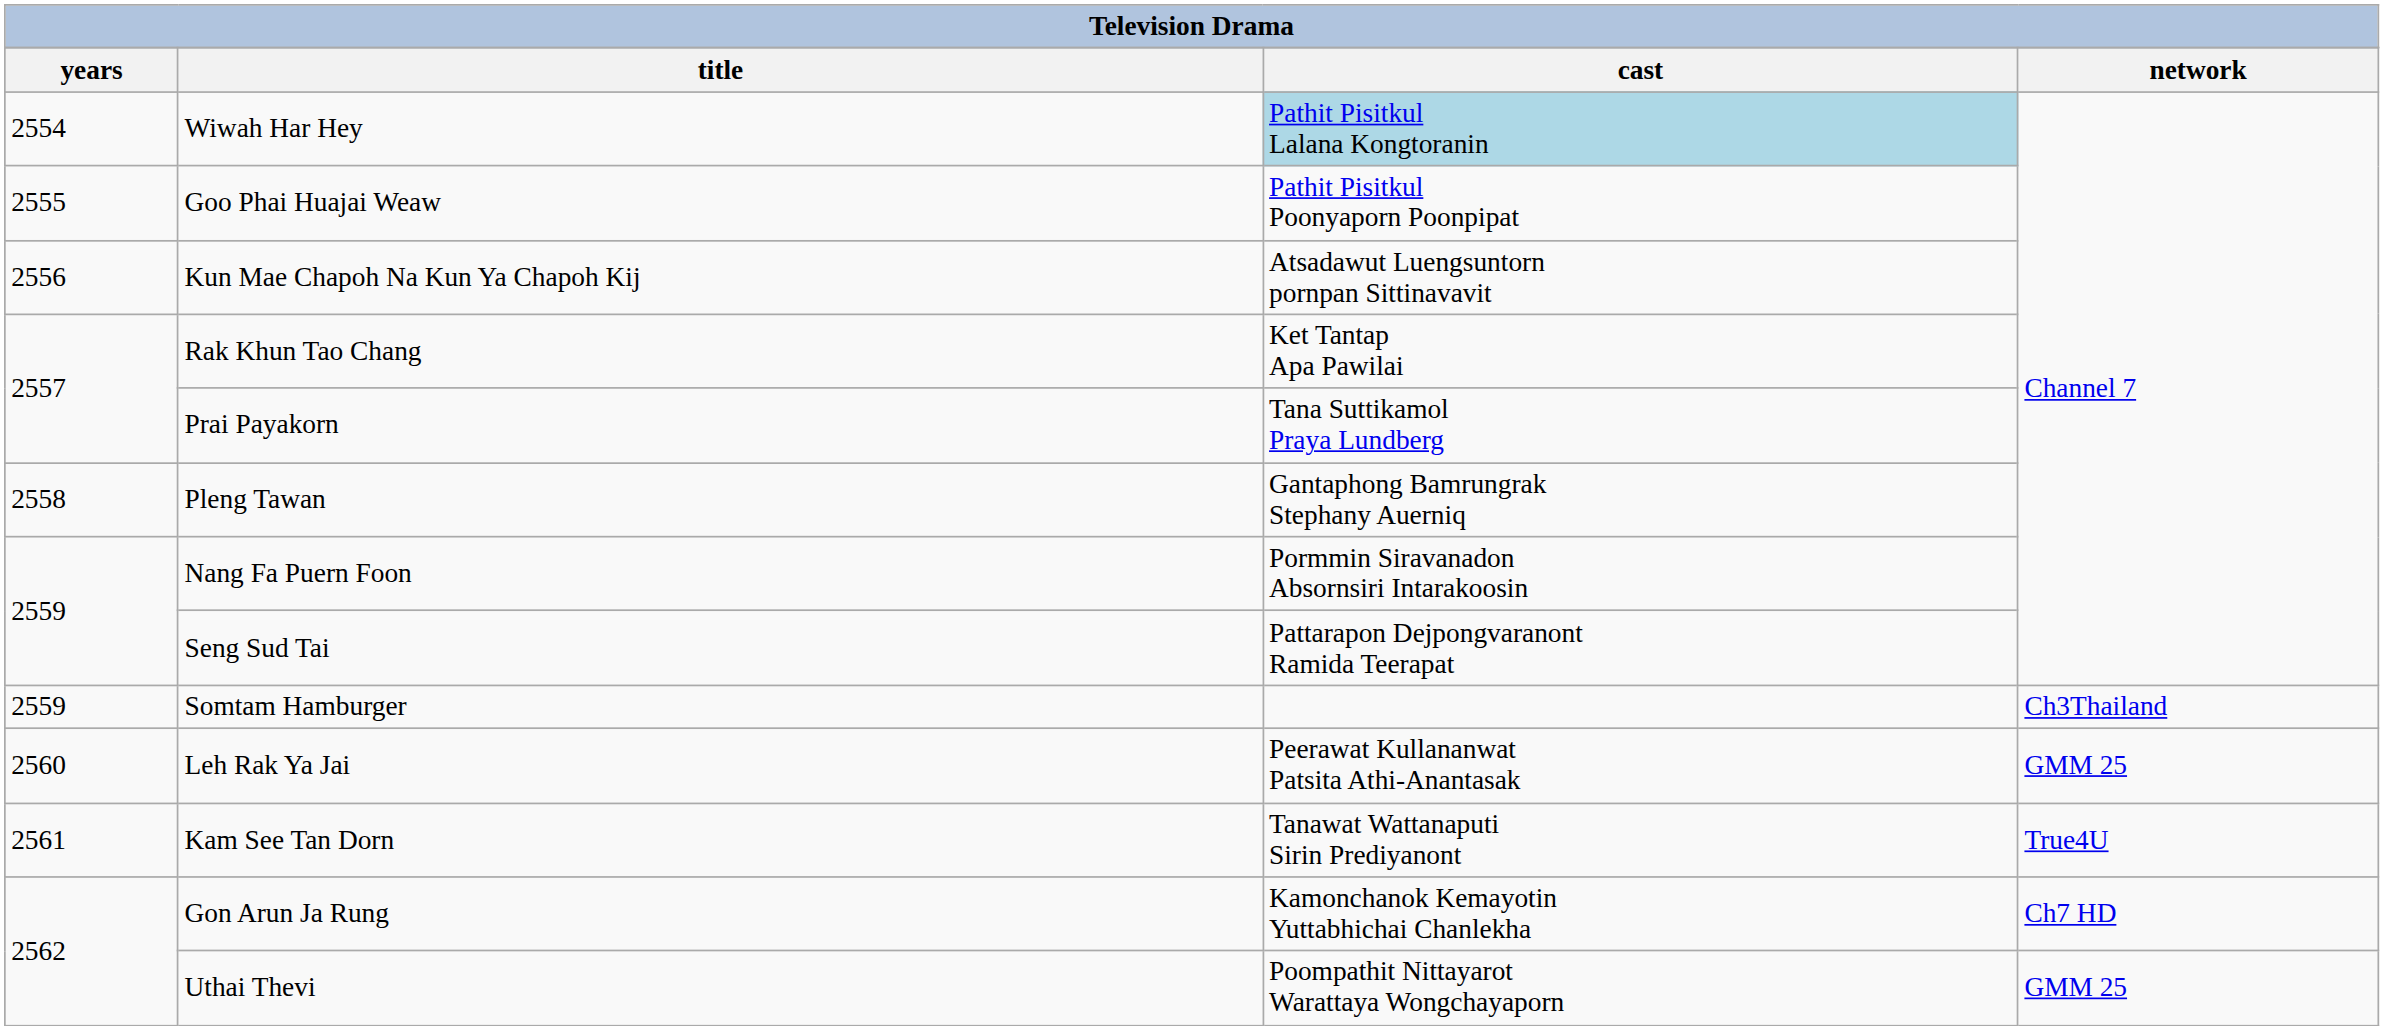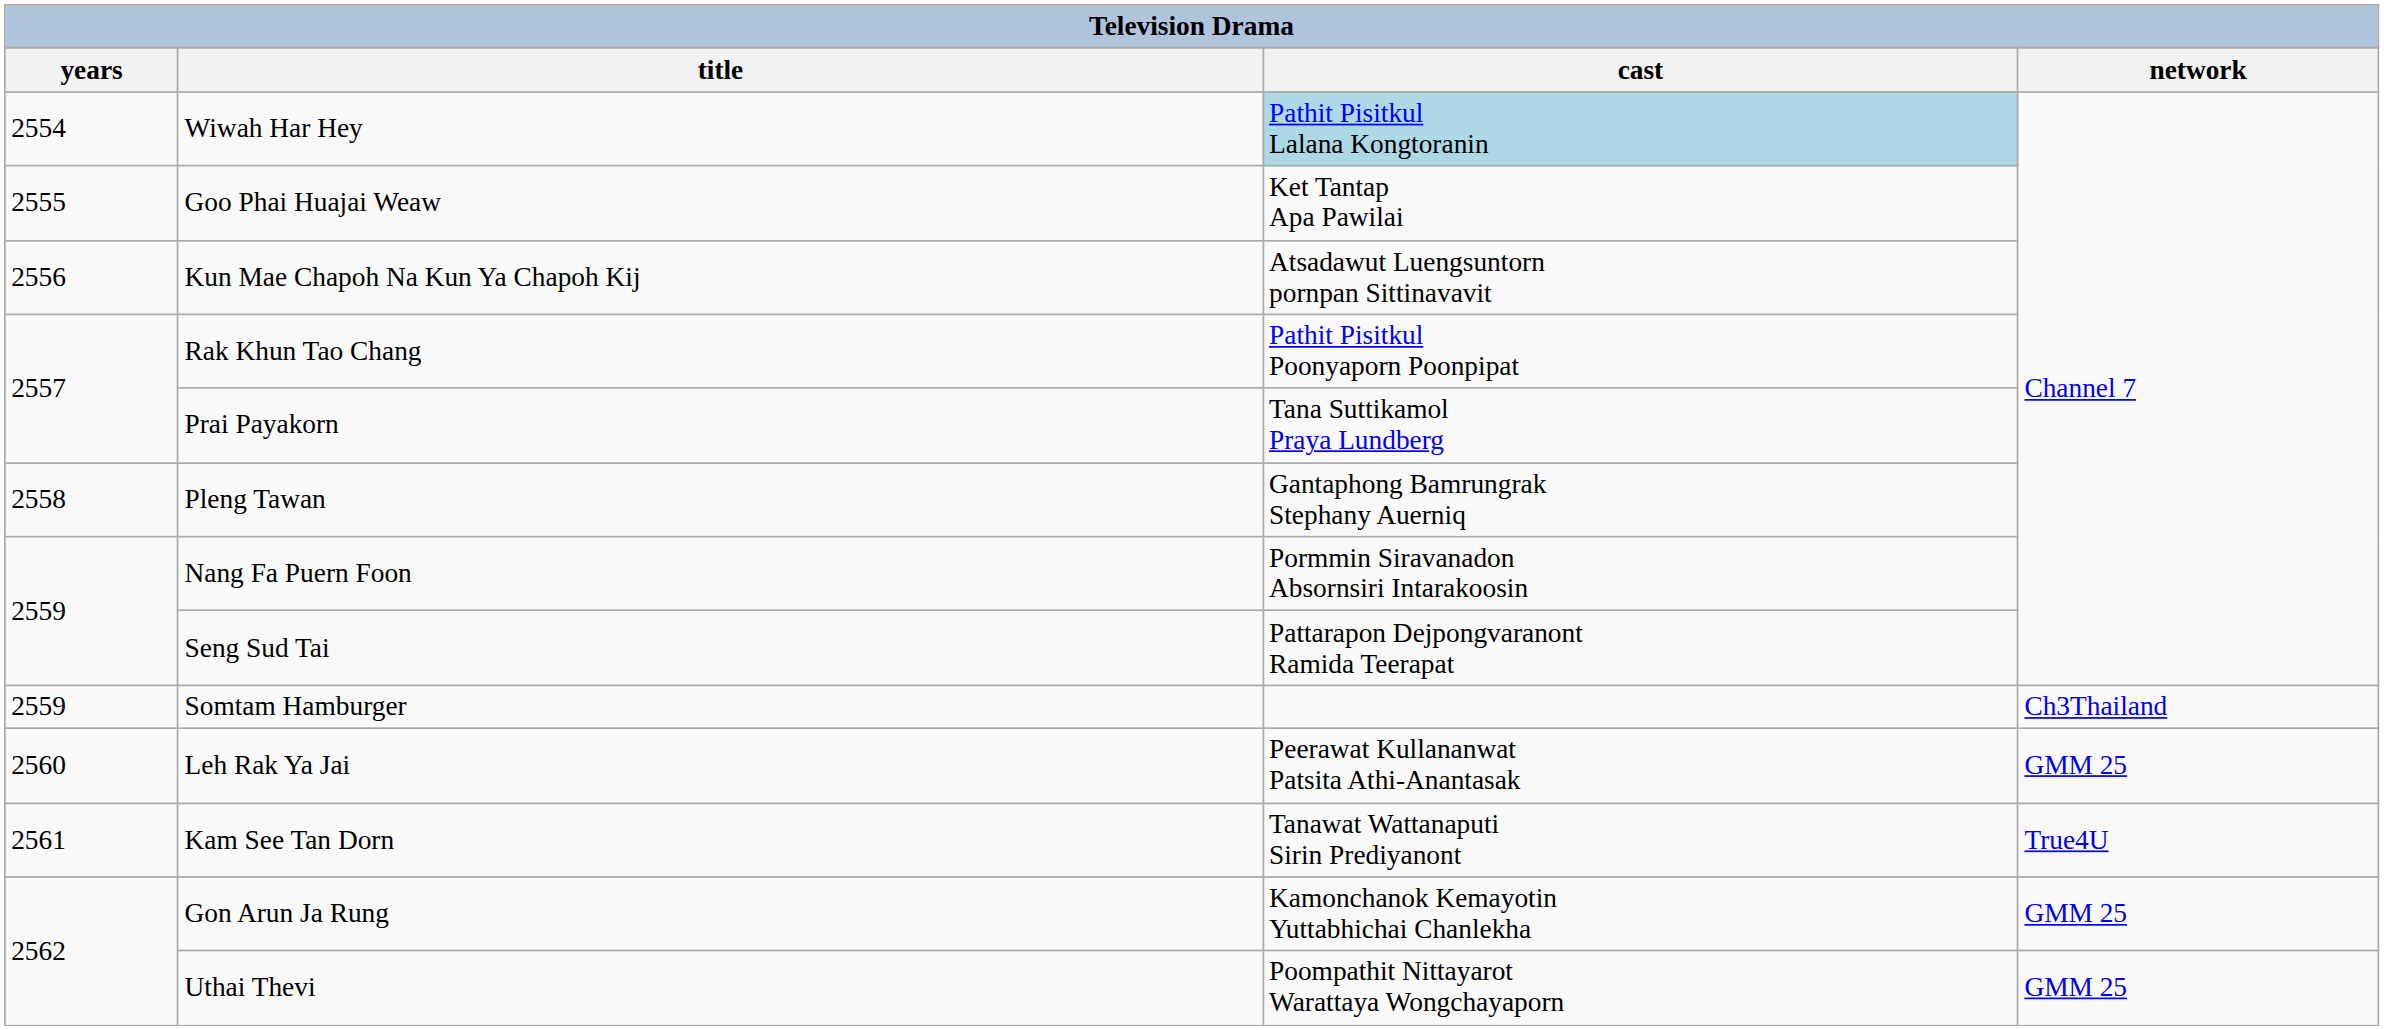(1394, 202) Pathit Pisitkul Poonyaporn Poonpipat -> (1336, 202) Ket Tantap Apa Pawilai
(1336, 350) Ket Tantap Apa Pawilai -> (1394, 350) Pathit Pisitkul Poonyaporn Poonpipat
(2070, 913) Ch7 HD -> (2076, 913) GMM 25
